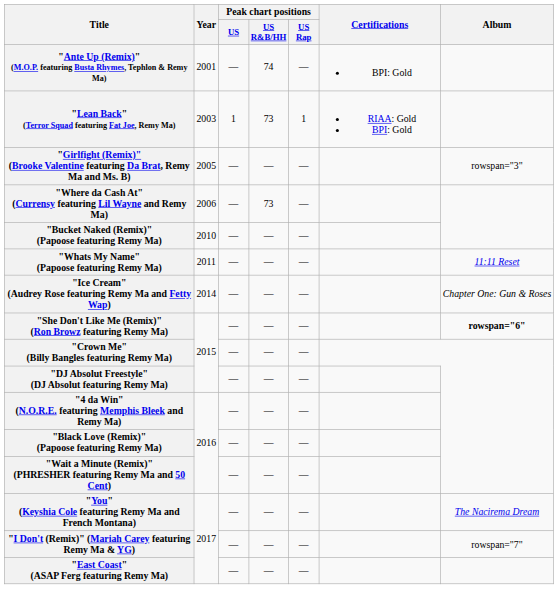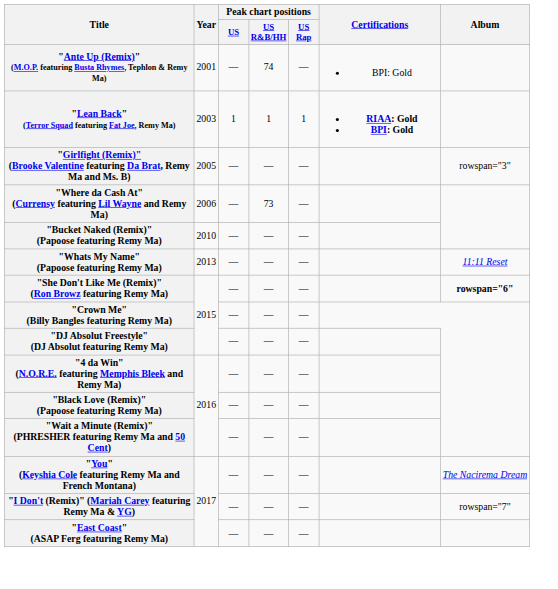(269, 119) 73 -> (269, 119) 1
(380, 125) normal -> (380, 125) bold
(206, 262) 2011 -> (206, 262) 2013
- row: (99, 294)
